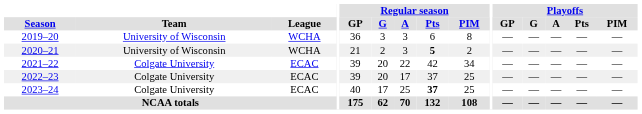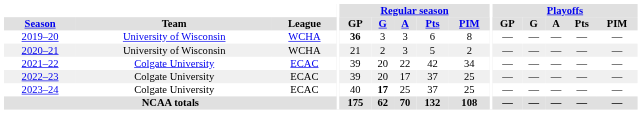(355, 37) normal -> (355, 37) bold
(432, 50) bold -> (432, 50) normal
(383, 89) normal -> (383, 89) bold
(432, 89) bold -> (432, 89) normal
